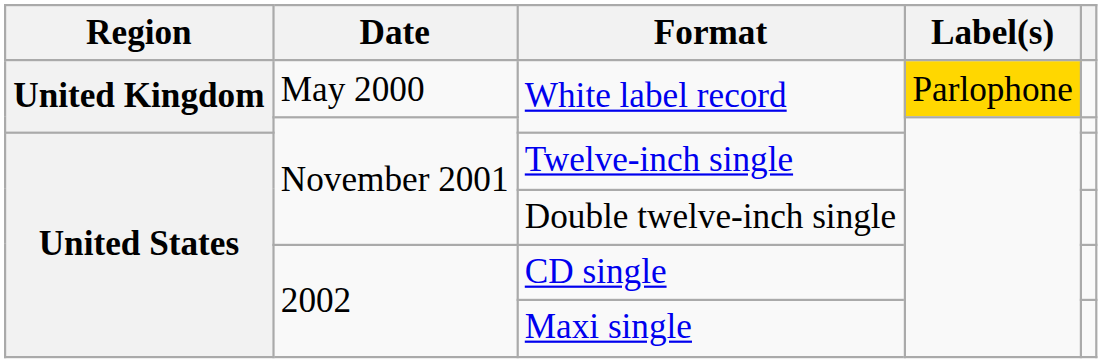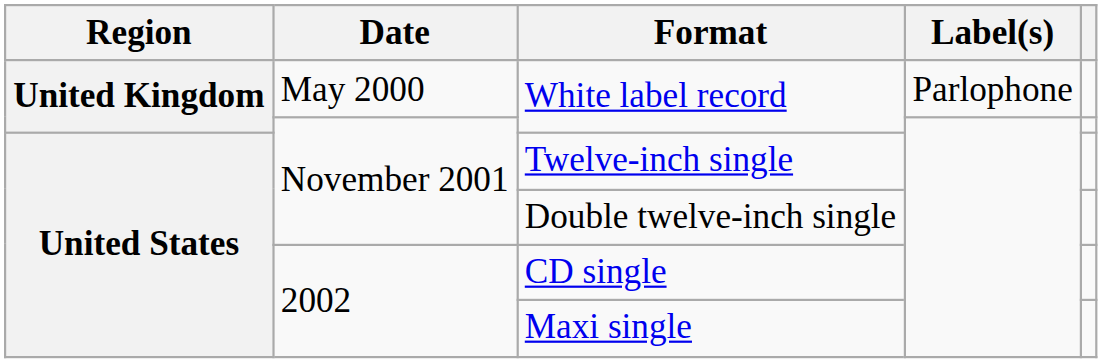(993, 88) gold background -> (993, 88) no background
